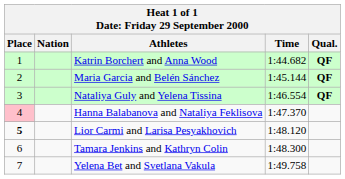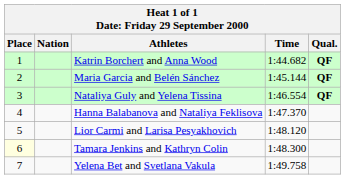(19, 113) pink background -> (19, 113) no background
(19, 130) bold -> (19, 130) normal
(19, 148) no background -> (19, 148) lightyellow background
